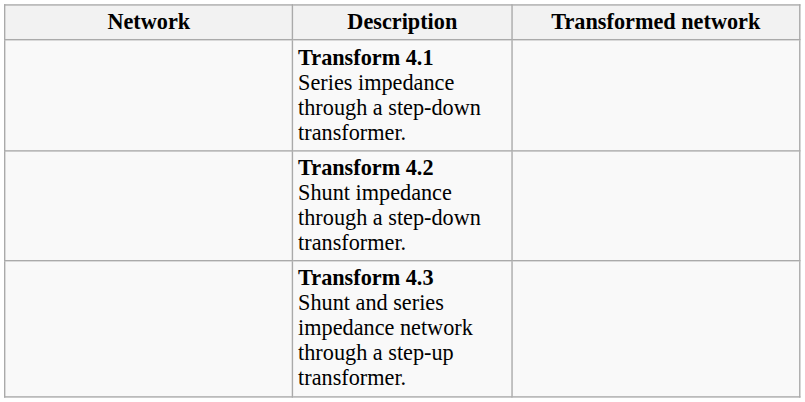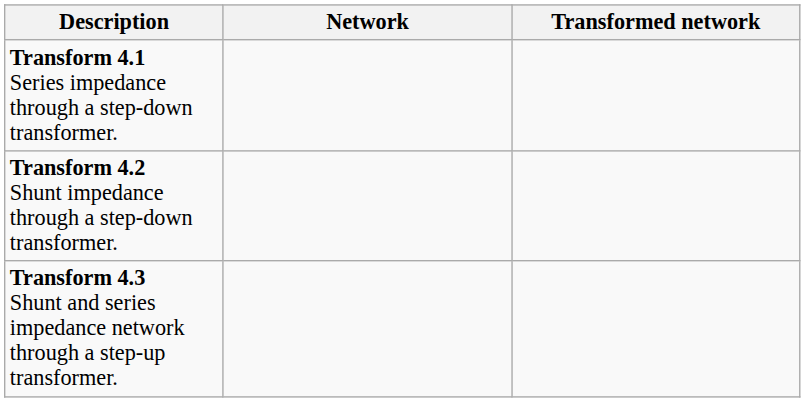columns swapped: (402, 22) <-> (149, 22)
